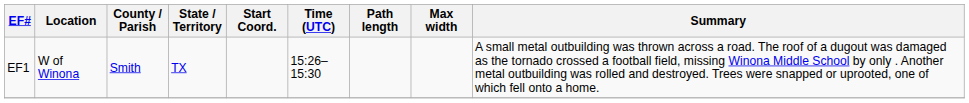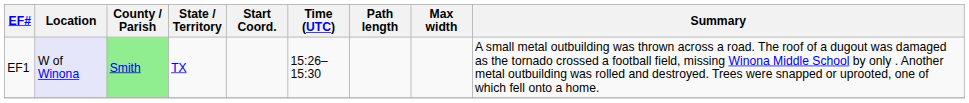(59, 67) no background -> (59, 67) lavender background
(125, 67) no background -> (125, 67) lightgreen background
